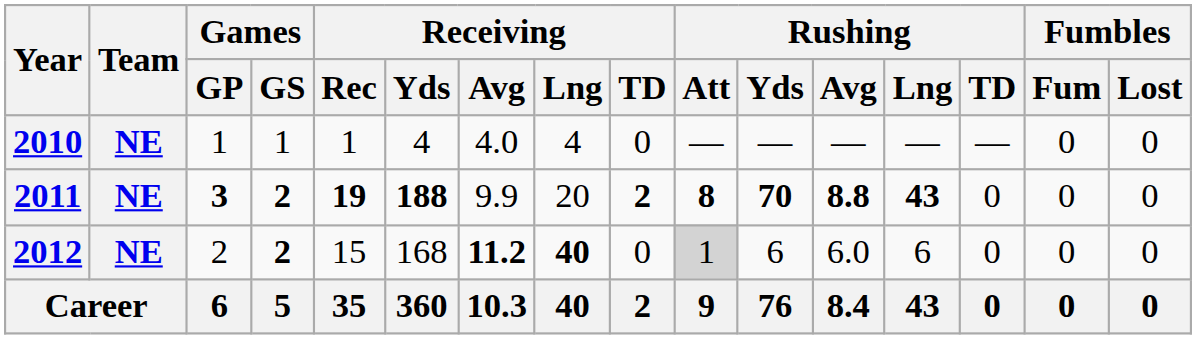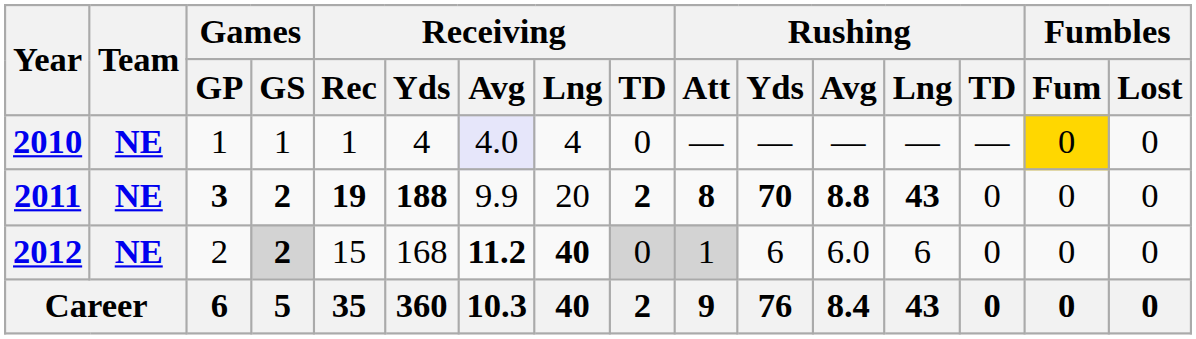(497, 141) no background -> (497, 141) lavender background
(1067, 141) no background -> (1067, 141) gold background
(282, 251) no background -> (282, 251) lightgrey background
(642, 251) no background -> (642, 251) lightgrey background
